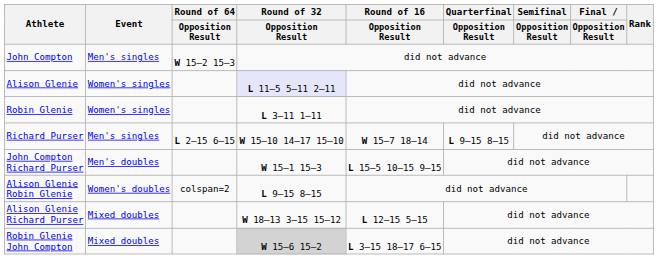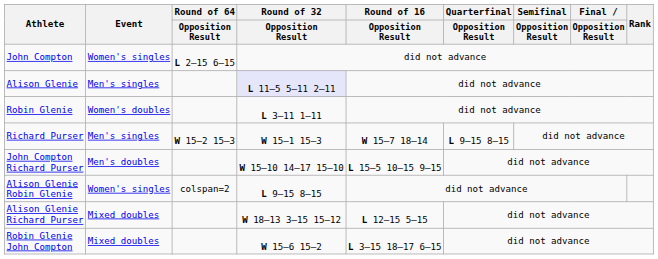(124, 57) Men's singles -> (129, 57) Women's singles
(205, 63) W 15–2 15–3 -> (205, 63) L 2–15 6–15
(129, 83) Women's singles -> (124, 83) Men's singles
(129, 110) Women's singles -> (129, 110) Women's doubles
(205, 141) L 2–15 6–15 -> (205, 141) W 15–2 15–3
(292, 141) W 15–10 14–17 15–10 -> (292, 141) W 15–1 15–3
(292, 168) W 15–1 15–3 -> (292, 168) W 15–10 14–17 15–10
(129, 188) Women's doubles -> (129, 188) Women's singles
(292, 246) lightgrey background -> (292, 246) no background
